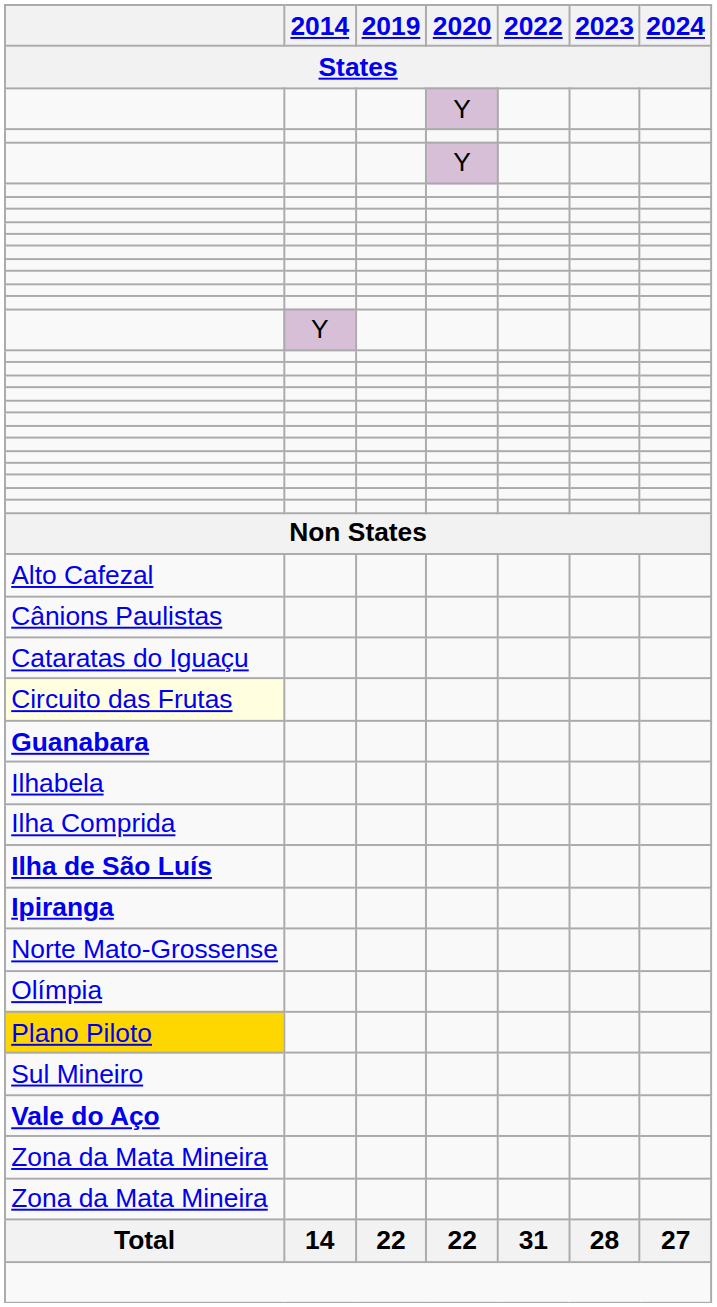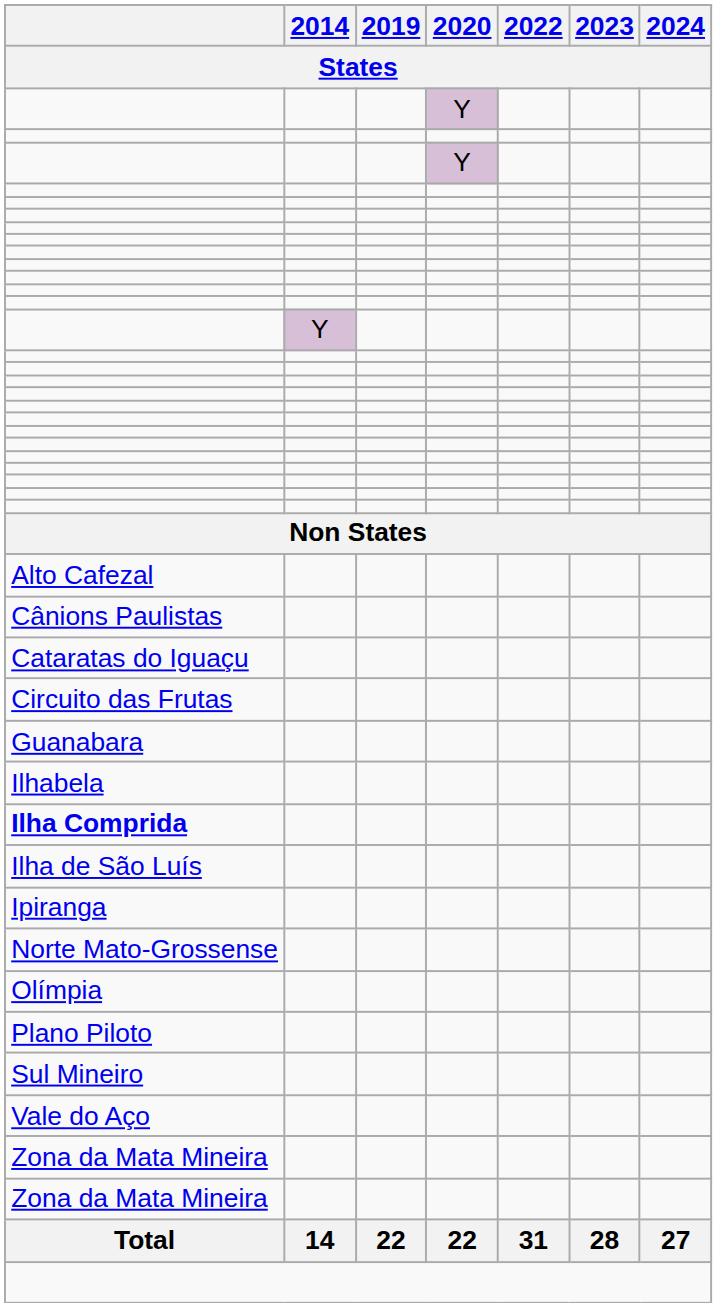(122, 699) lightyellow background -> (122, 699) no background
(80, 741) bold -> (77, 741) normal
(93, 824) normal -> (99, 824) bold
(112, 866) bold -> (107, 866) normal
(63, 907) bold -> (59, 907) normal
(82, 1032) gold background -> (82, 1032) no background
(85, 1115) bold -> (81, 1115) normal
